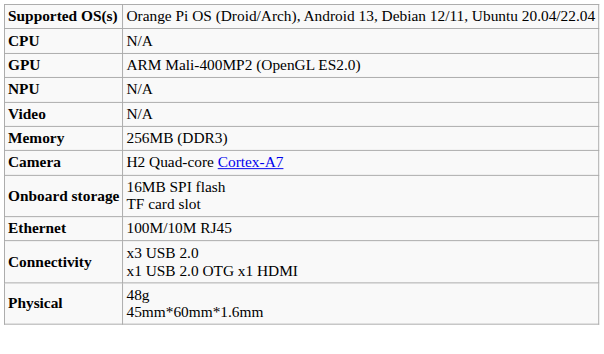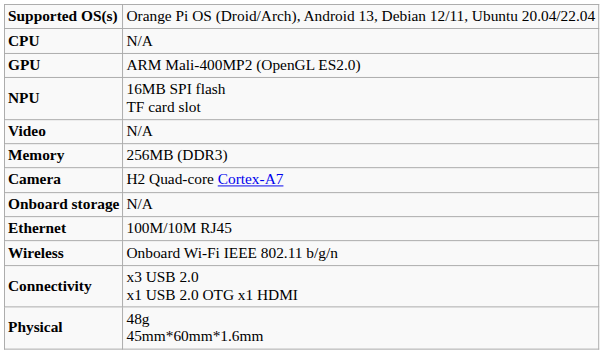(140, 89) N/A -> (176, 98) 16MB SPI flash TF card slot
(176, 195) 16MB SPI flash TF card slot -> (140, 204) N/A
+ row: (36, 253)
